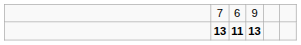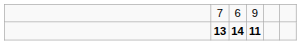(237, 31) 11 -> (238, 31) 14
(255, 31) 13 -> (255, 31) 11
